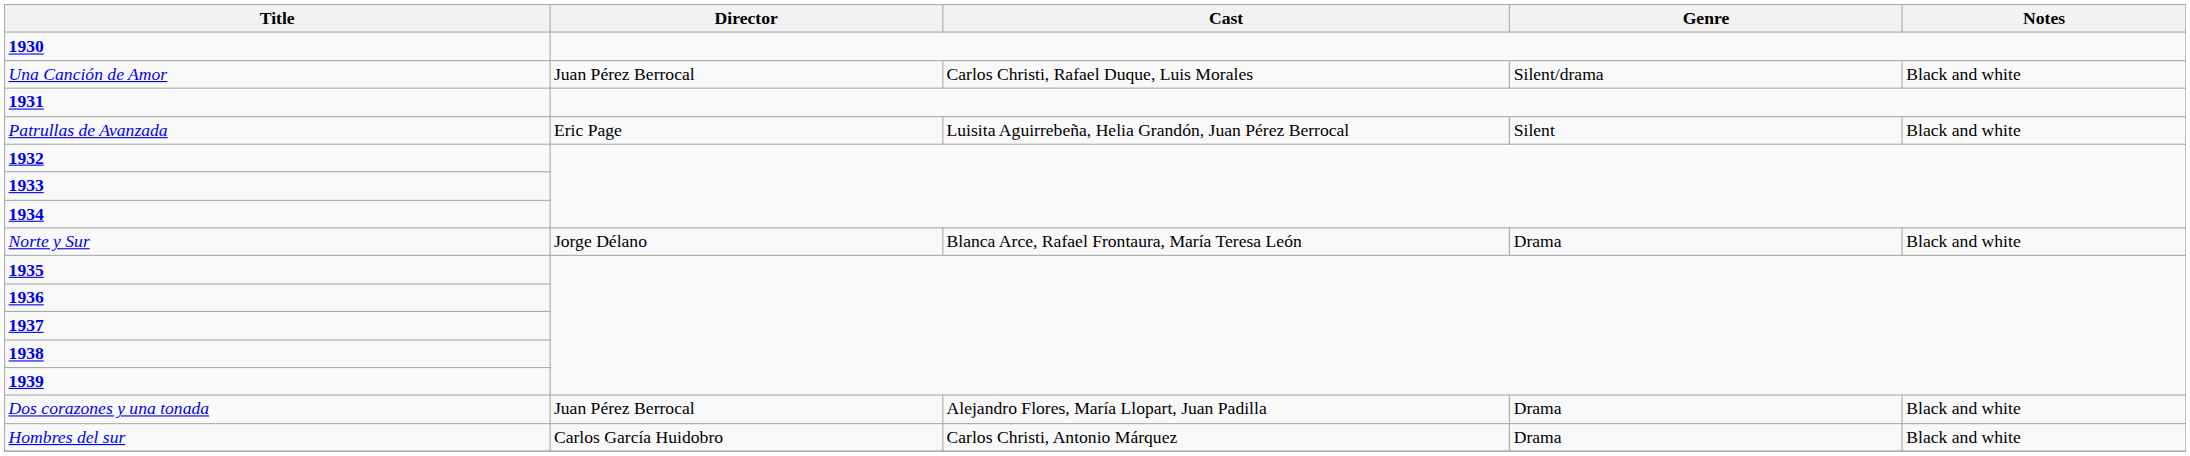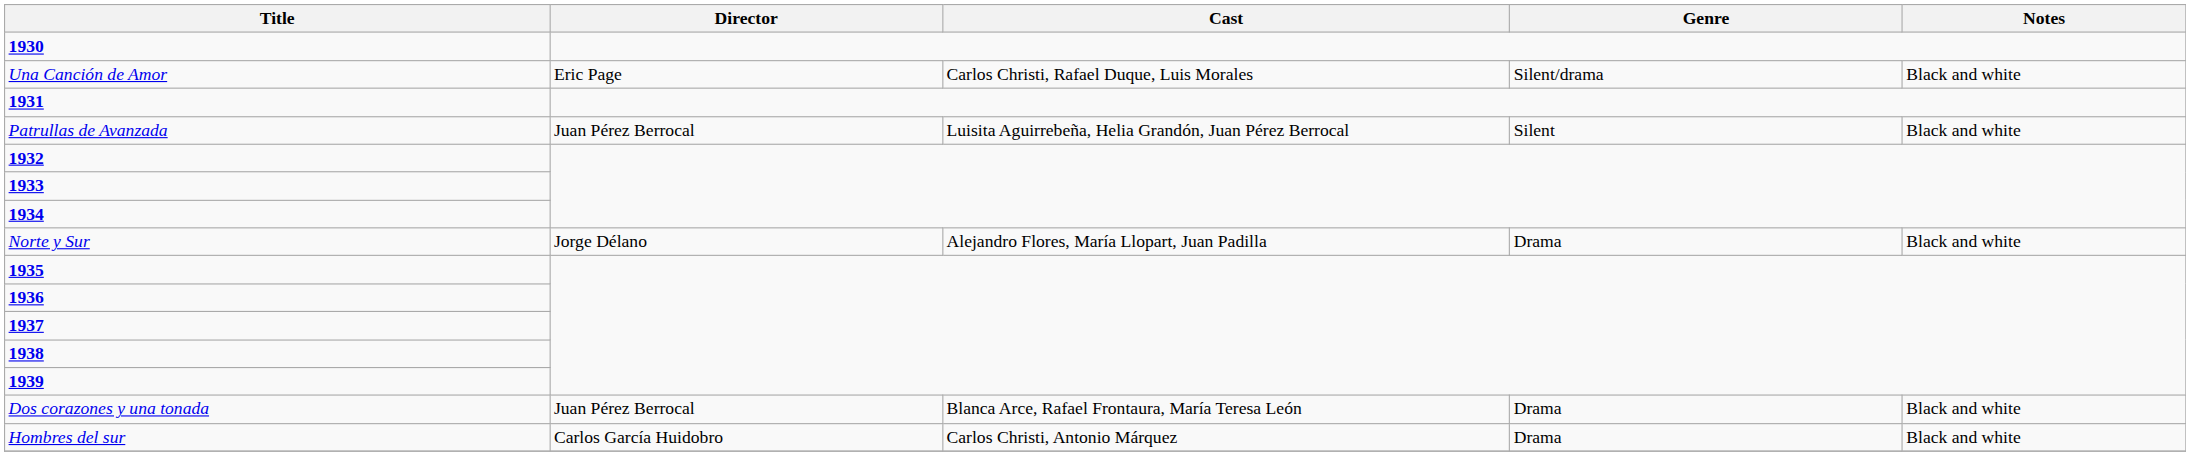(624, 74) Juan Pérez Berrocal -> (588, 74) Eric Page
(588, 130) Eric Page -> (624, 130) Juan Pérez Berrocal
(1124, 241) Blanca Arce, Rafael Frontaura, María Teresa León -> (1107, 241) Alejandro Flores, María Llopart, Juan Padilla
(1107, 409) Alejandro Flores, María Llopart, Juan Padilla -> (1124, 409) Blanca Arce, Rafael Frontaura, María Teresa León
